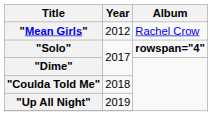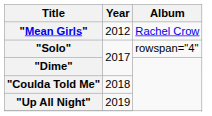(170, 48) bold -> (167, 48) normal
